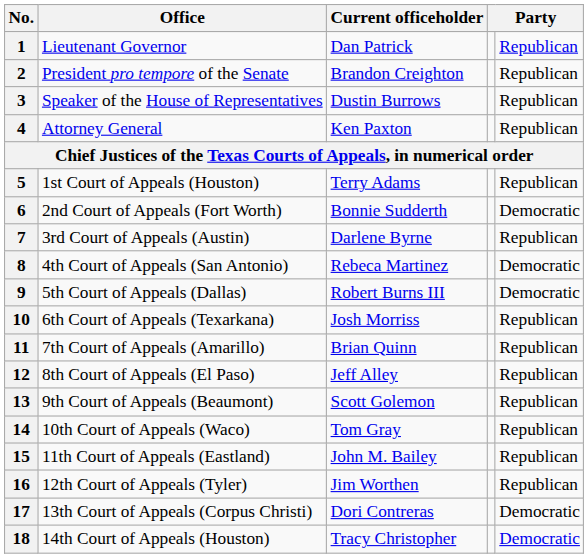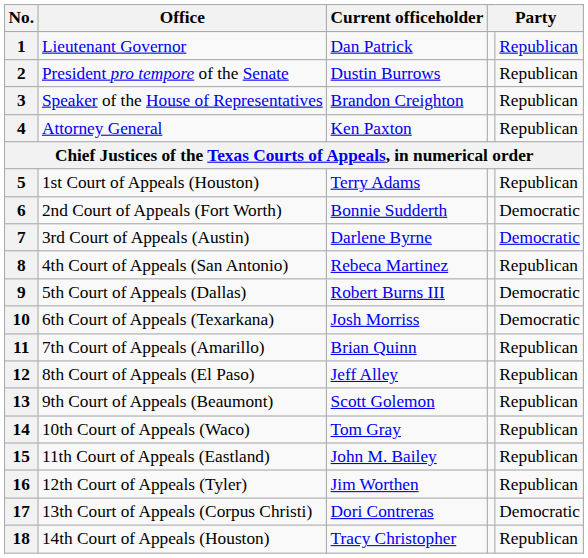(397, 73) Brandon Creighton -> (386, 73) Dustin Burrows
(386, 100) Dustin Burrows -> (397, 100) Brandon Creighton
(539, 237) Republican -> (540, 237) Democratic
(540, 264) Democratic -> (539, 264) Republican
(539, 319) Republican -> (540, 319) Democratic
(540, 538) Democratic -> (539, 538) Republican
